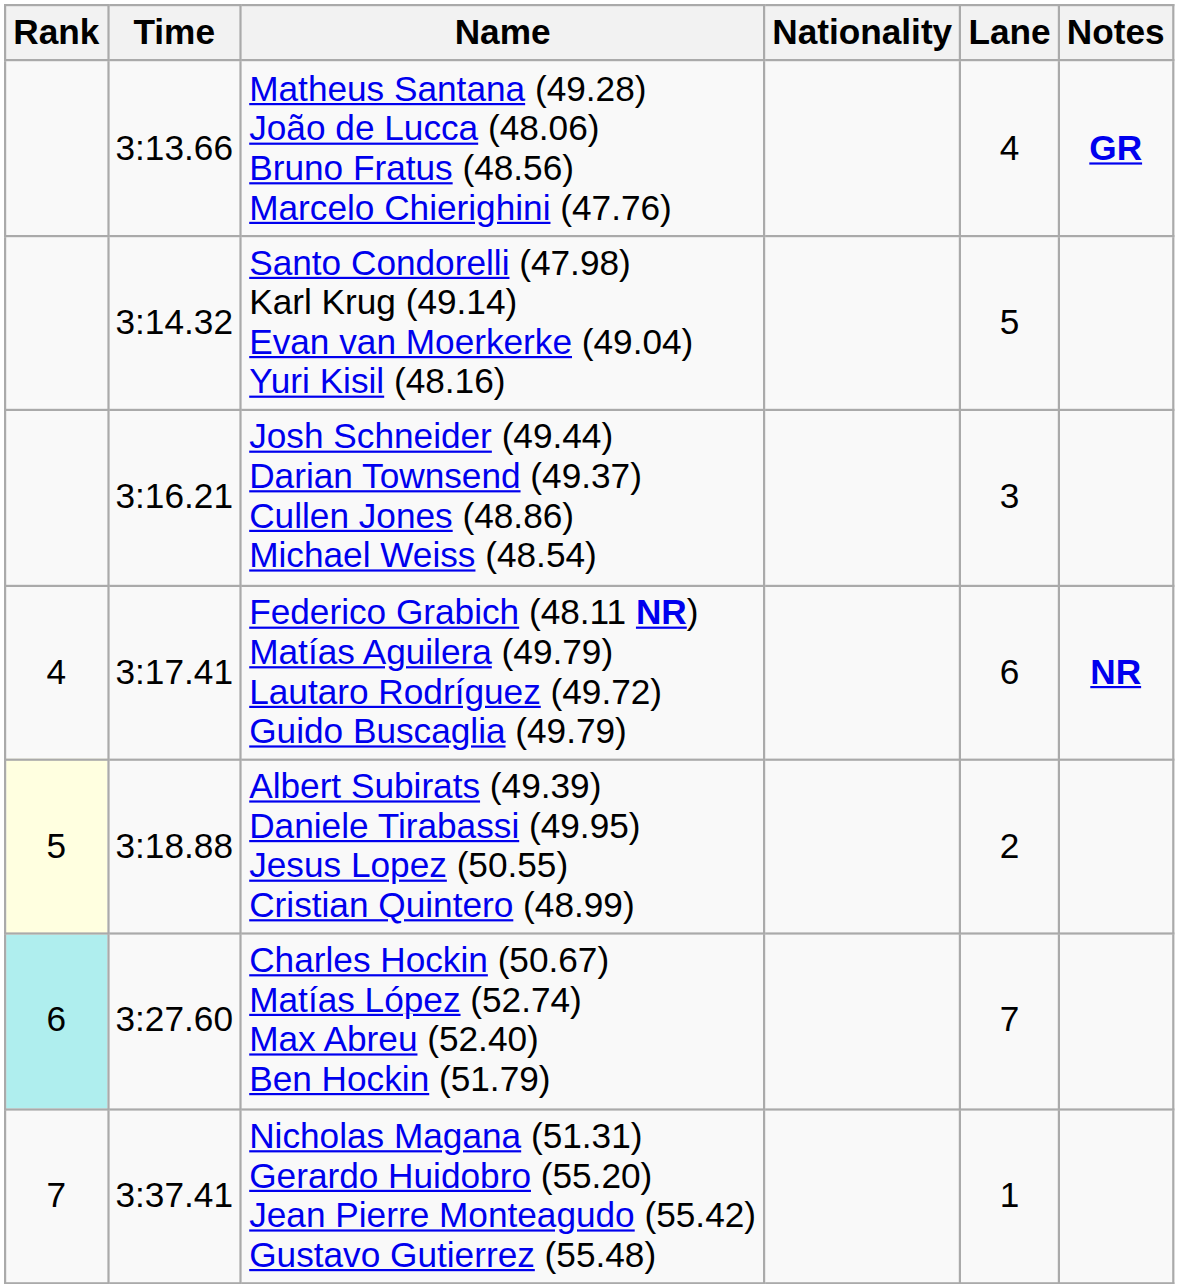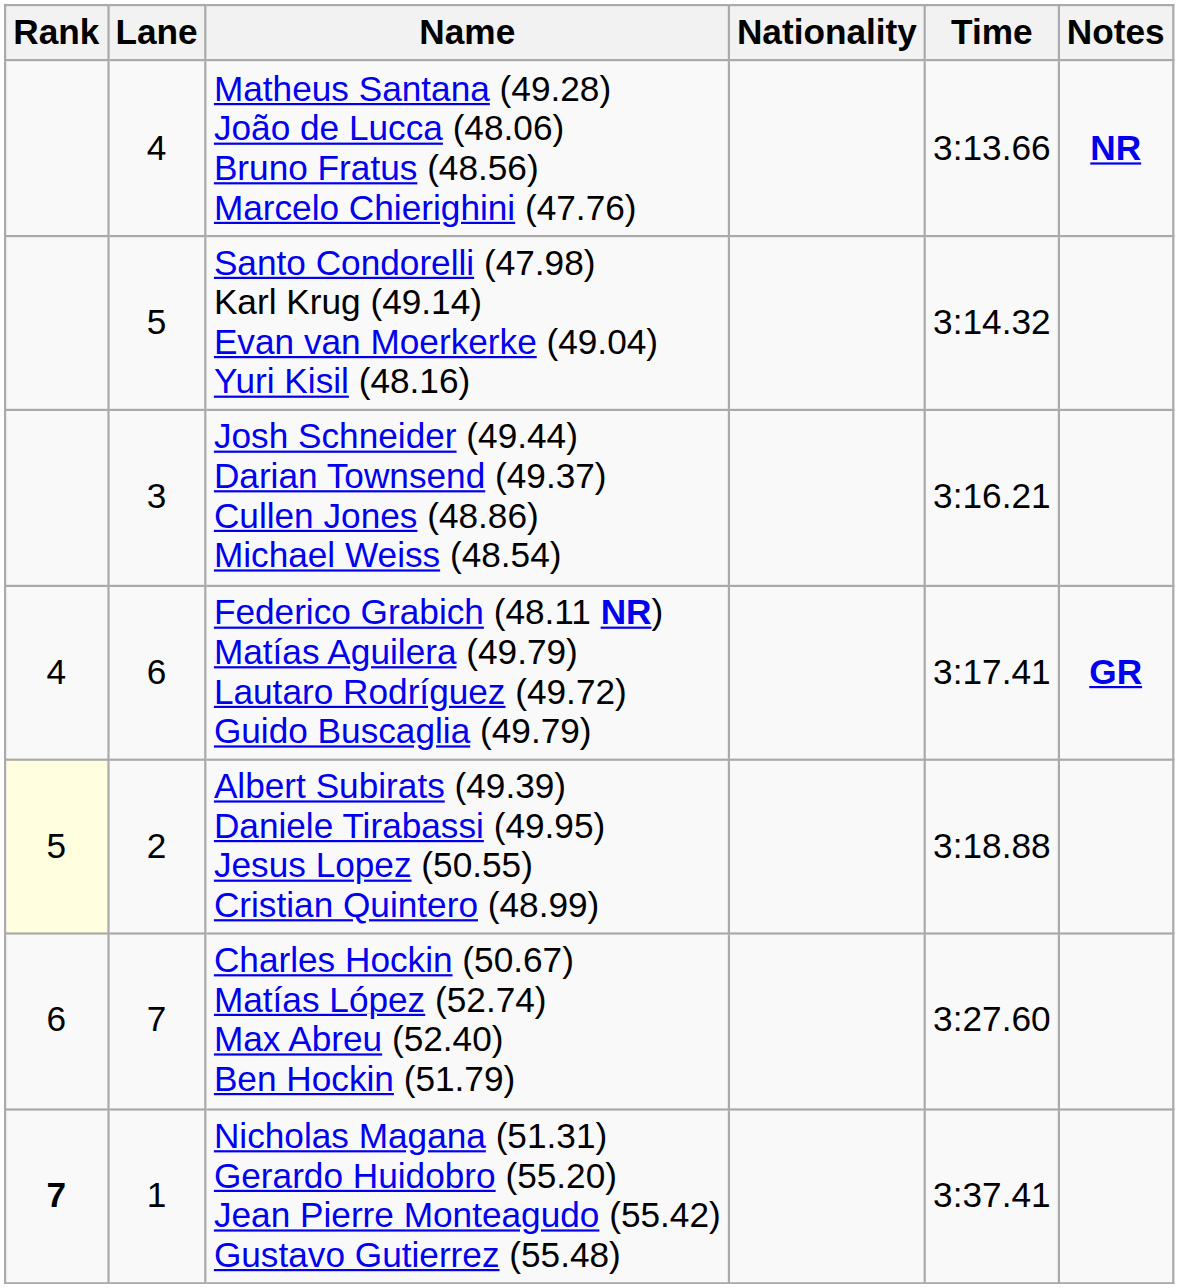columns swapped: (1010, 32) <-> (174, 32)
(1116, 147) GR -> (1116, 147) NR
(1116, 671) NR -> (1116, 671) GR
(56, 1020) paleturquoise background -> (56, 1020) no background
(56, 1195) normal -> (56, 1195) bold
